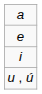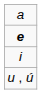(20, 36) normal -> (20, 36) bold
